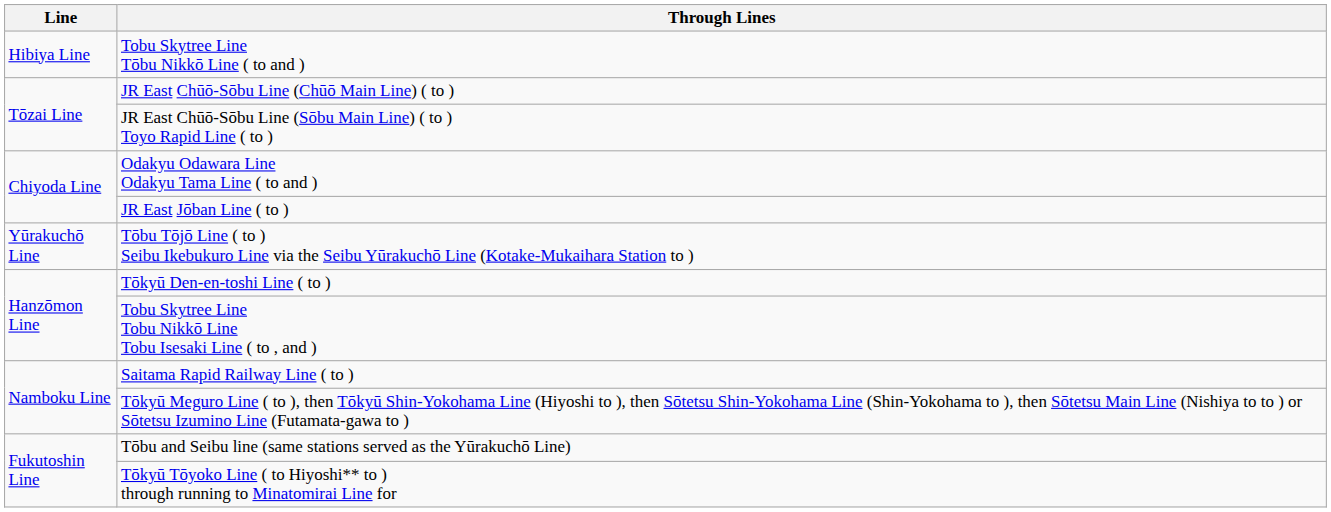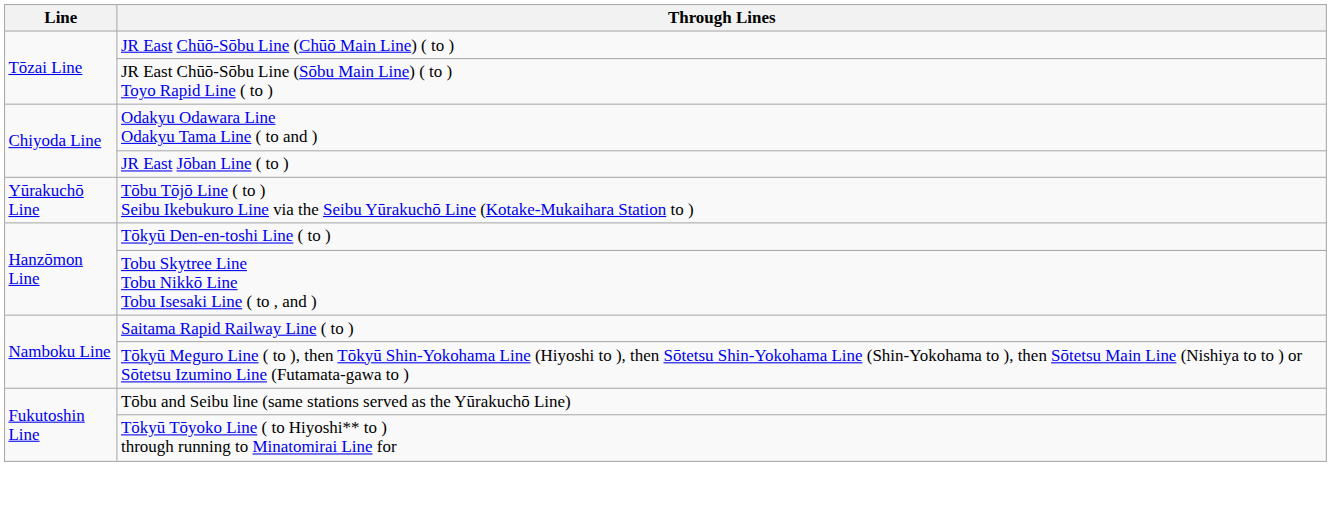- row: (213, 54)
